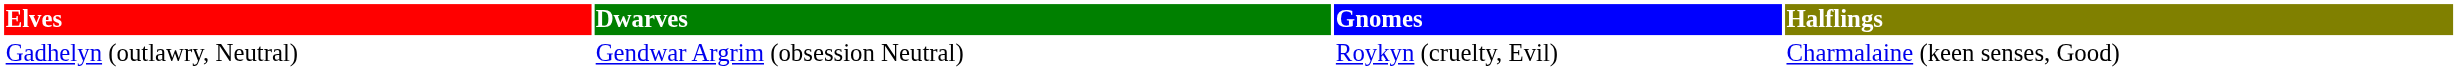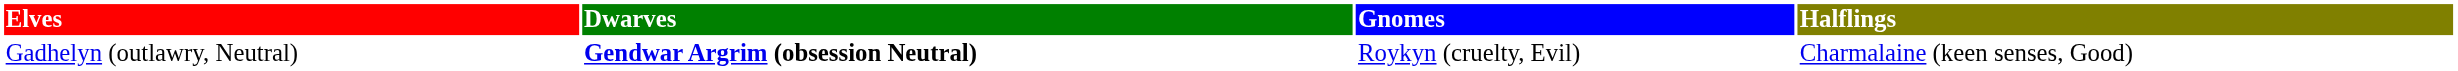(780, 53) normal -> (781, 53) bold
